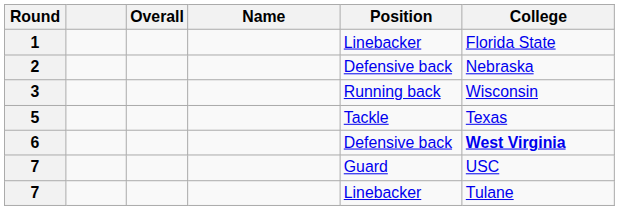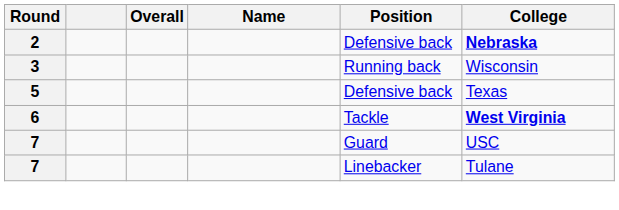- row: (35, 42)
(500, 67) normal -> (501, 42) bold
(366, 117) Tackle -> (398, 92) Defensive back
(398, 142) Defensive back -> (366, 117) Tackle
